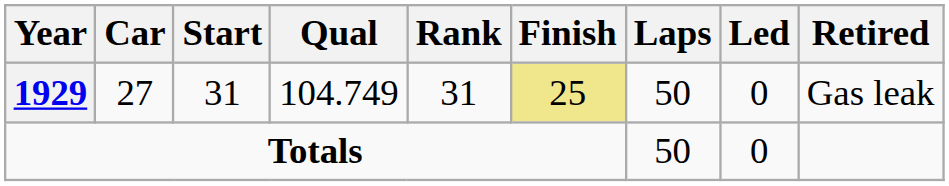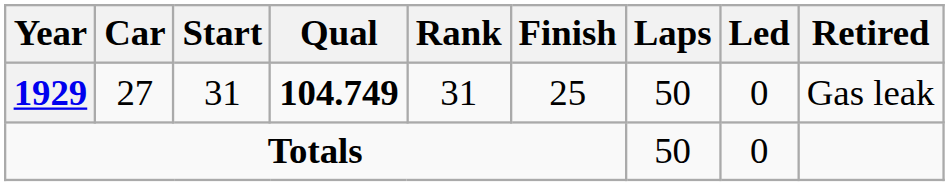(339, 92) normal -> (339, 92) bold
(568, 92) khaki background -> (568, 92) no background
